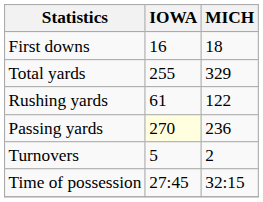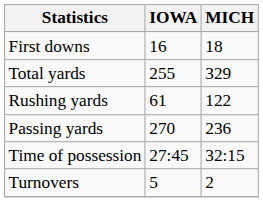(162, 127) lightyellow background -> (162, 127) no background
rows swapped: (44, 155) <-> (75, 182)
